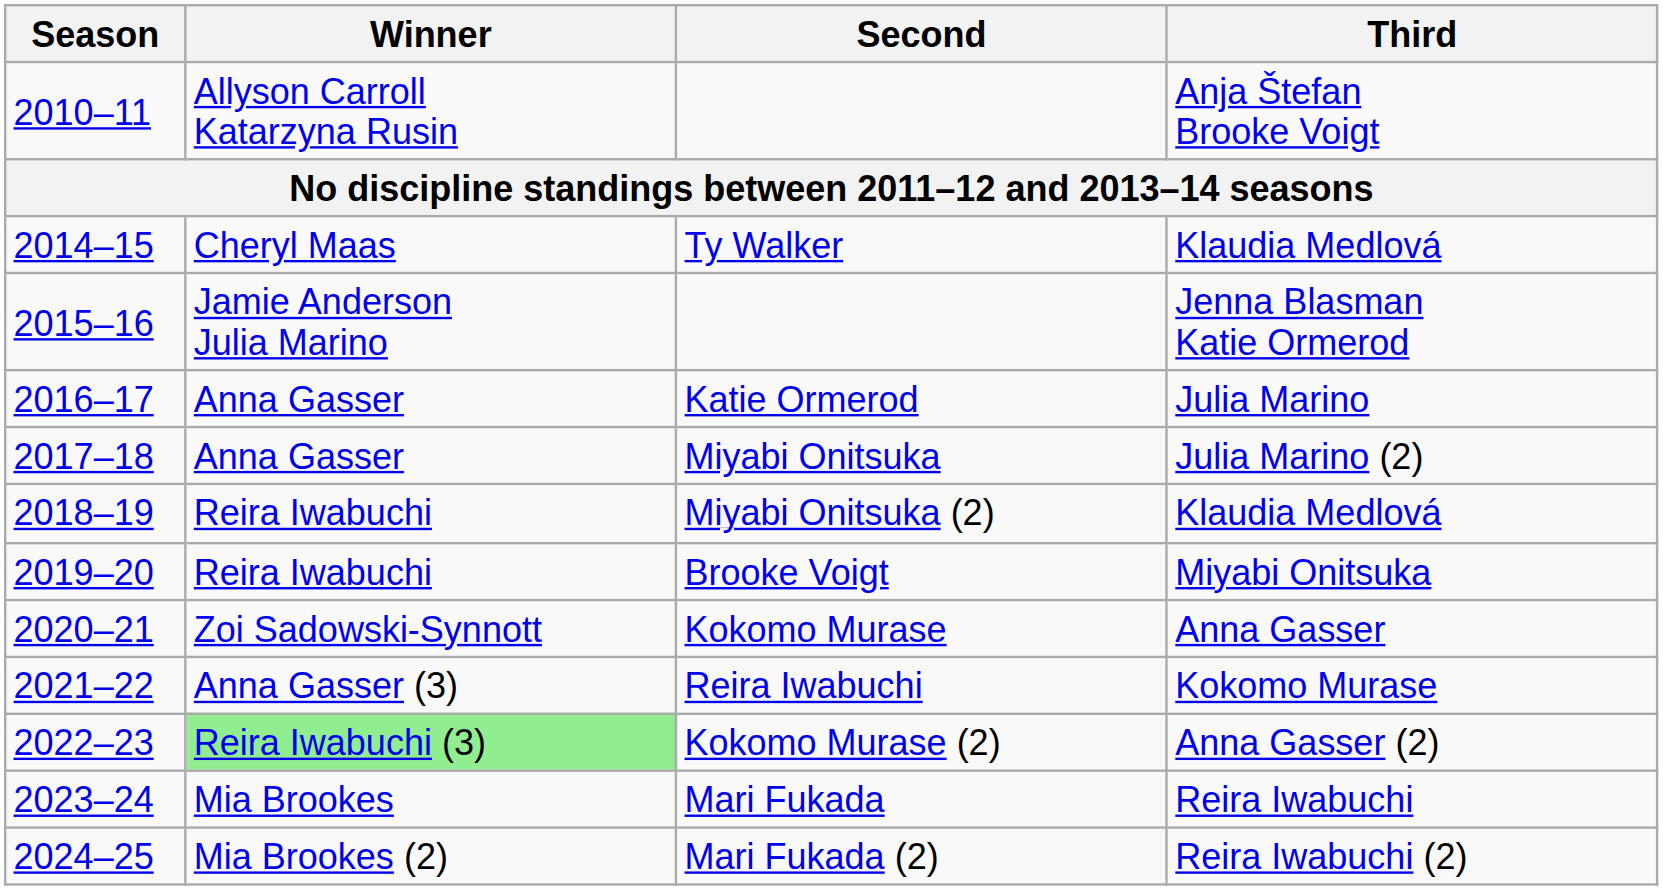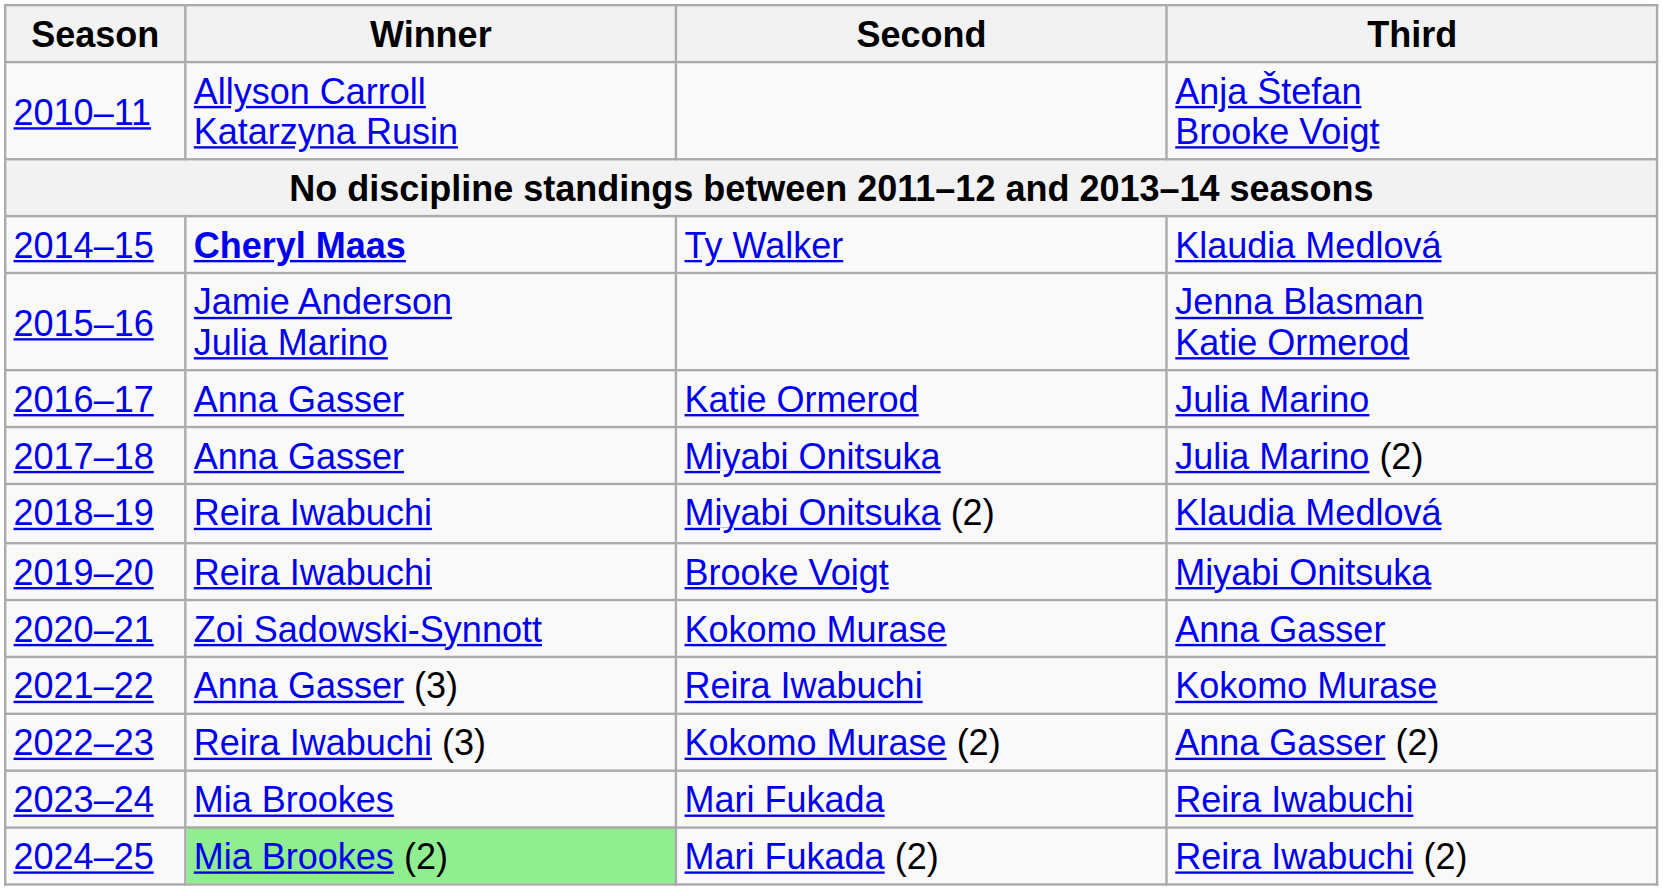(295, 245) normal -> (300, 245) bold
(340, 742) lightgreen background -> (340, 742) no background
(321, 856) no background -> (321, 856) lightgreen background
